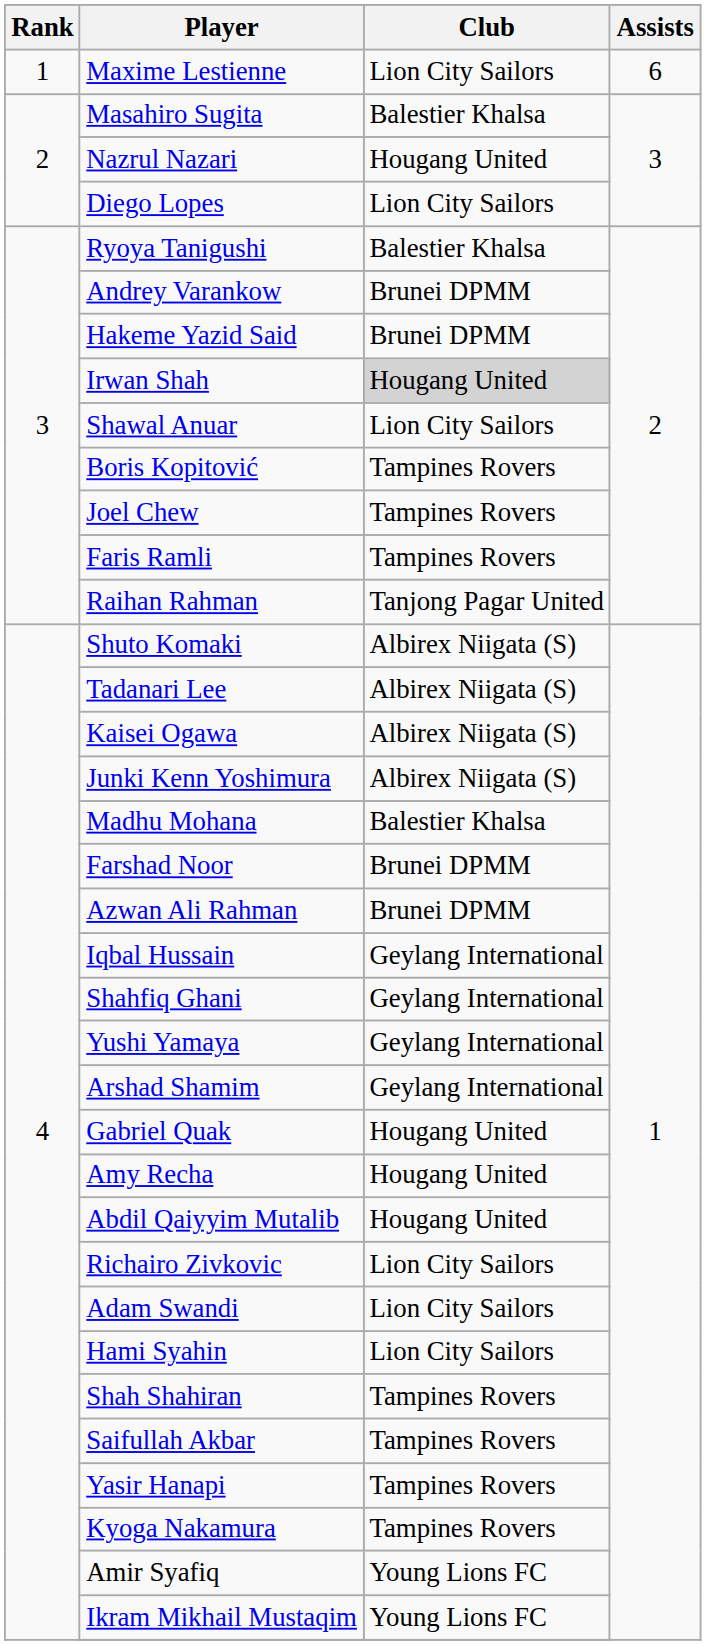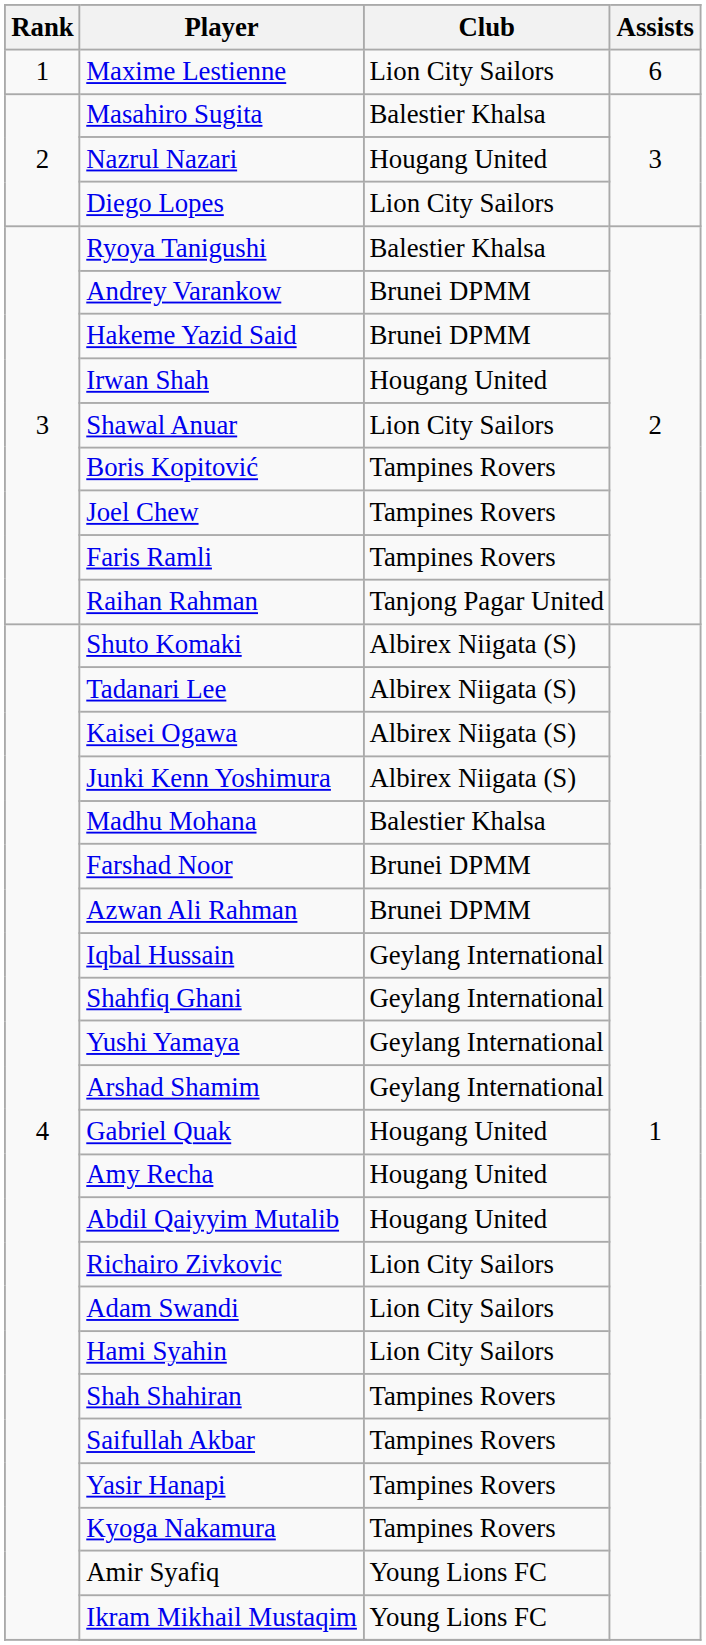(458, 380) lightgrey background -> (458, 380) no background
